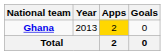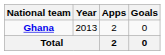(114, 28) gold background -> (114, 28) no background
